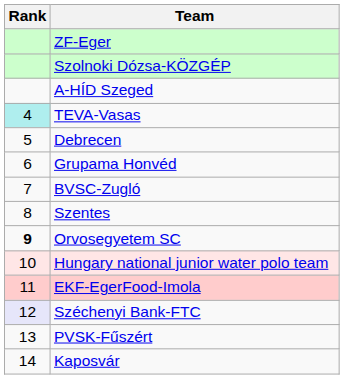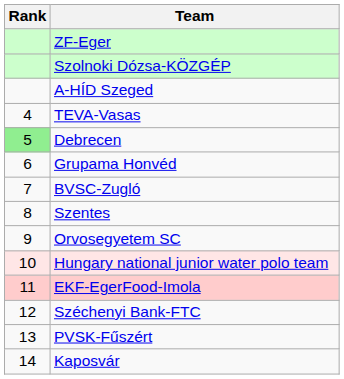(27, 115) paleturquoise background -> (27, 115) no background
(27, 139) no background -> (27, 139) lightgreen background
(27, 238) bold -> (27, 238) normal
(27, 312) lavender background -> (27, 312) no background
